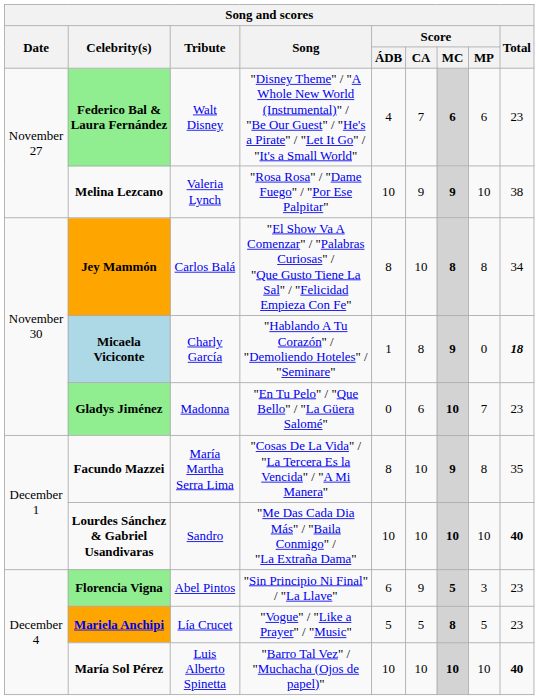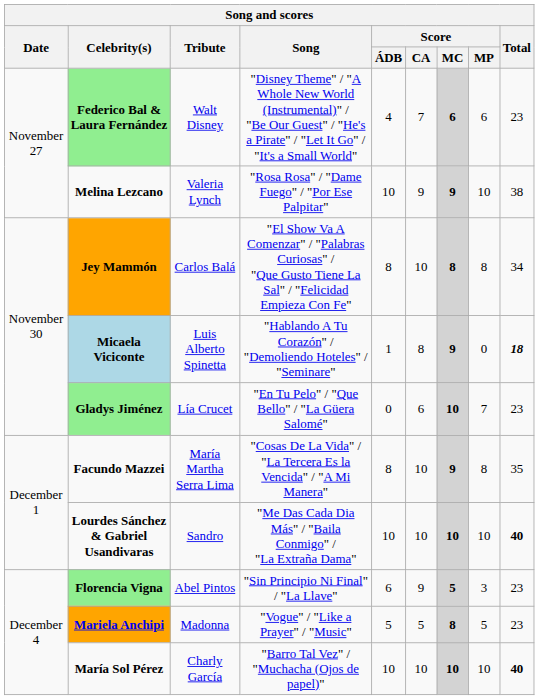(205, 349) Charly García -> (205, 349) Luis Alberto Spinetta
(205, 409) Madonna -> (205, 409) Lía Crucet
(205, 624) Lía Crucet -> (205, 624) Madonna
(205, 668) Luis Alberto Spinetta -> (205, 668) Charly García
